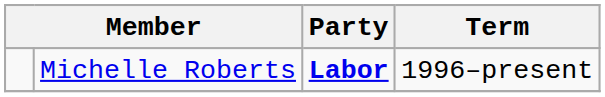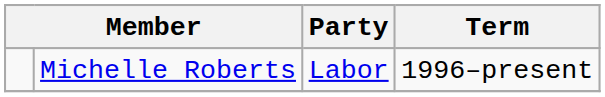(349, 70) bold -> (349, 70) normal
